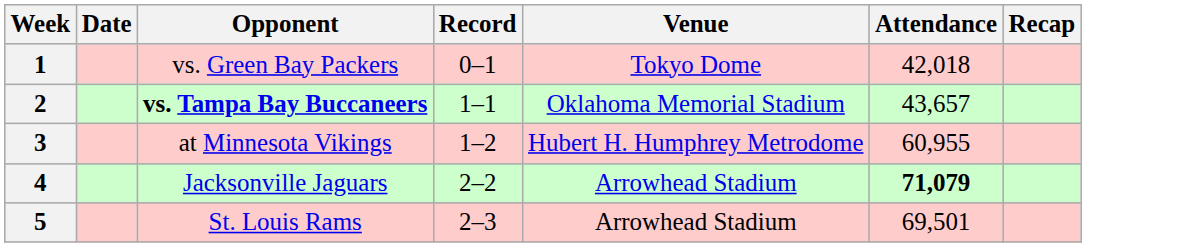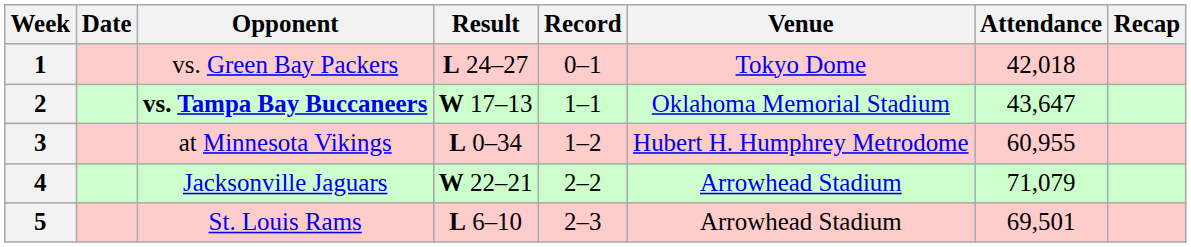+ column: (486, 24)
(936, 103) 43,657 -> (1041, 103) 43,647
(936, 182) bold -> (1041, 182) normal
